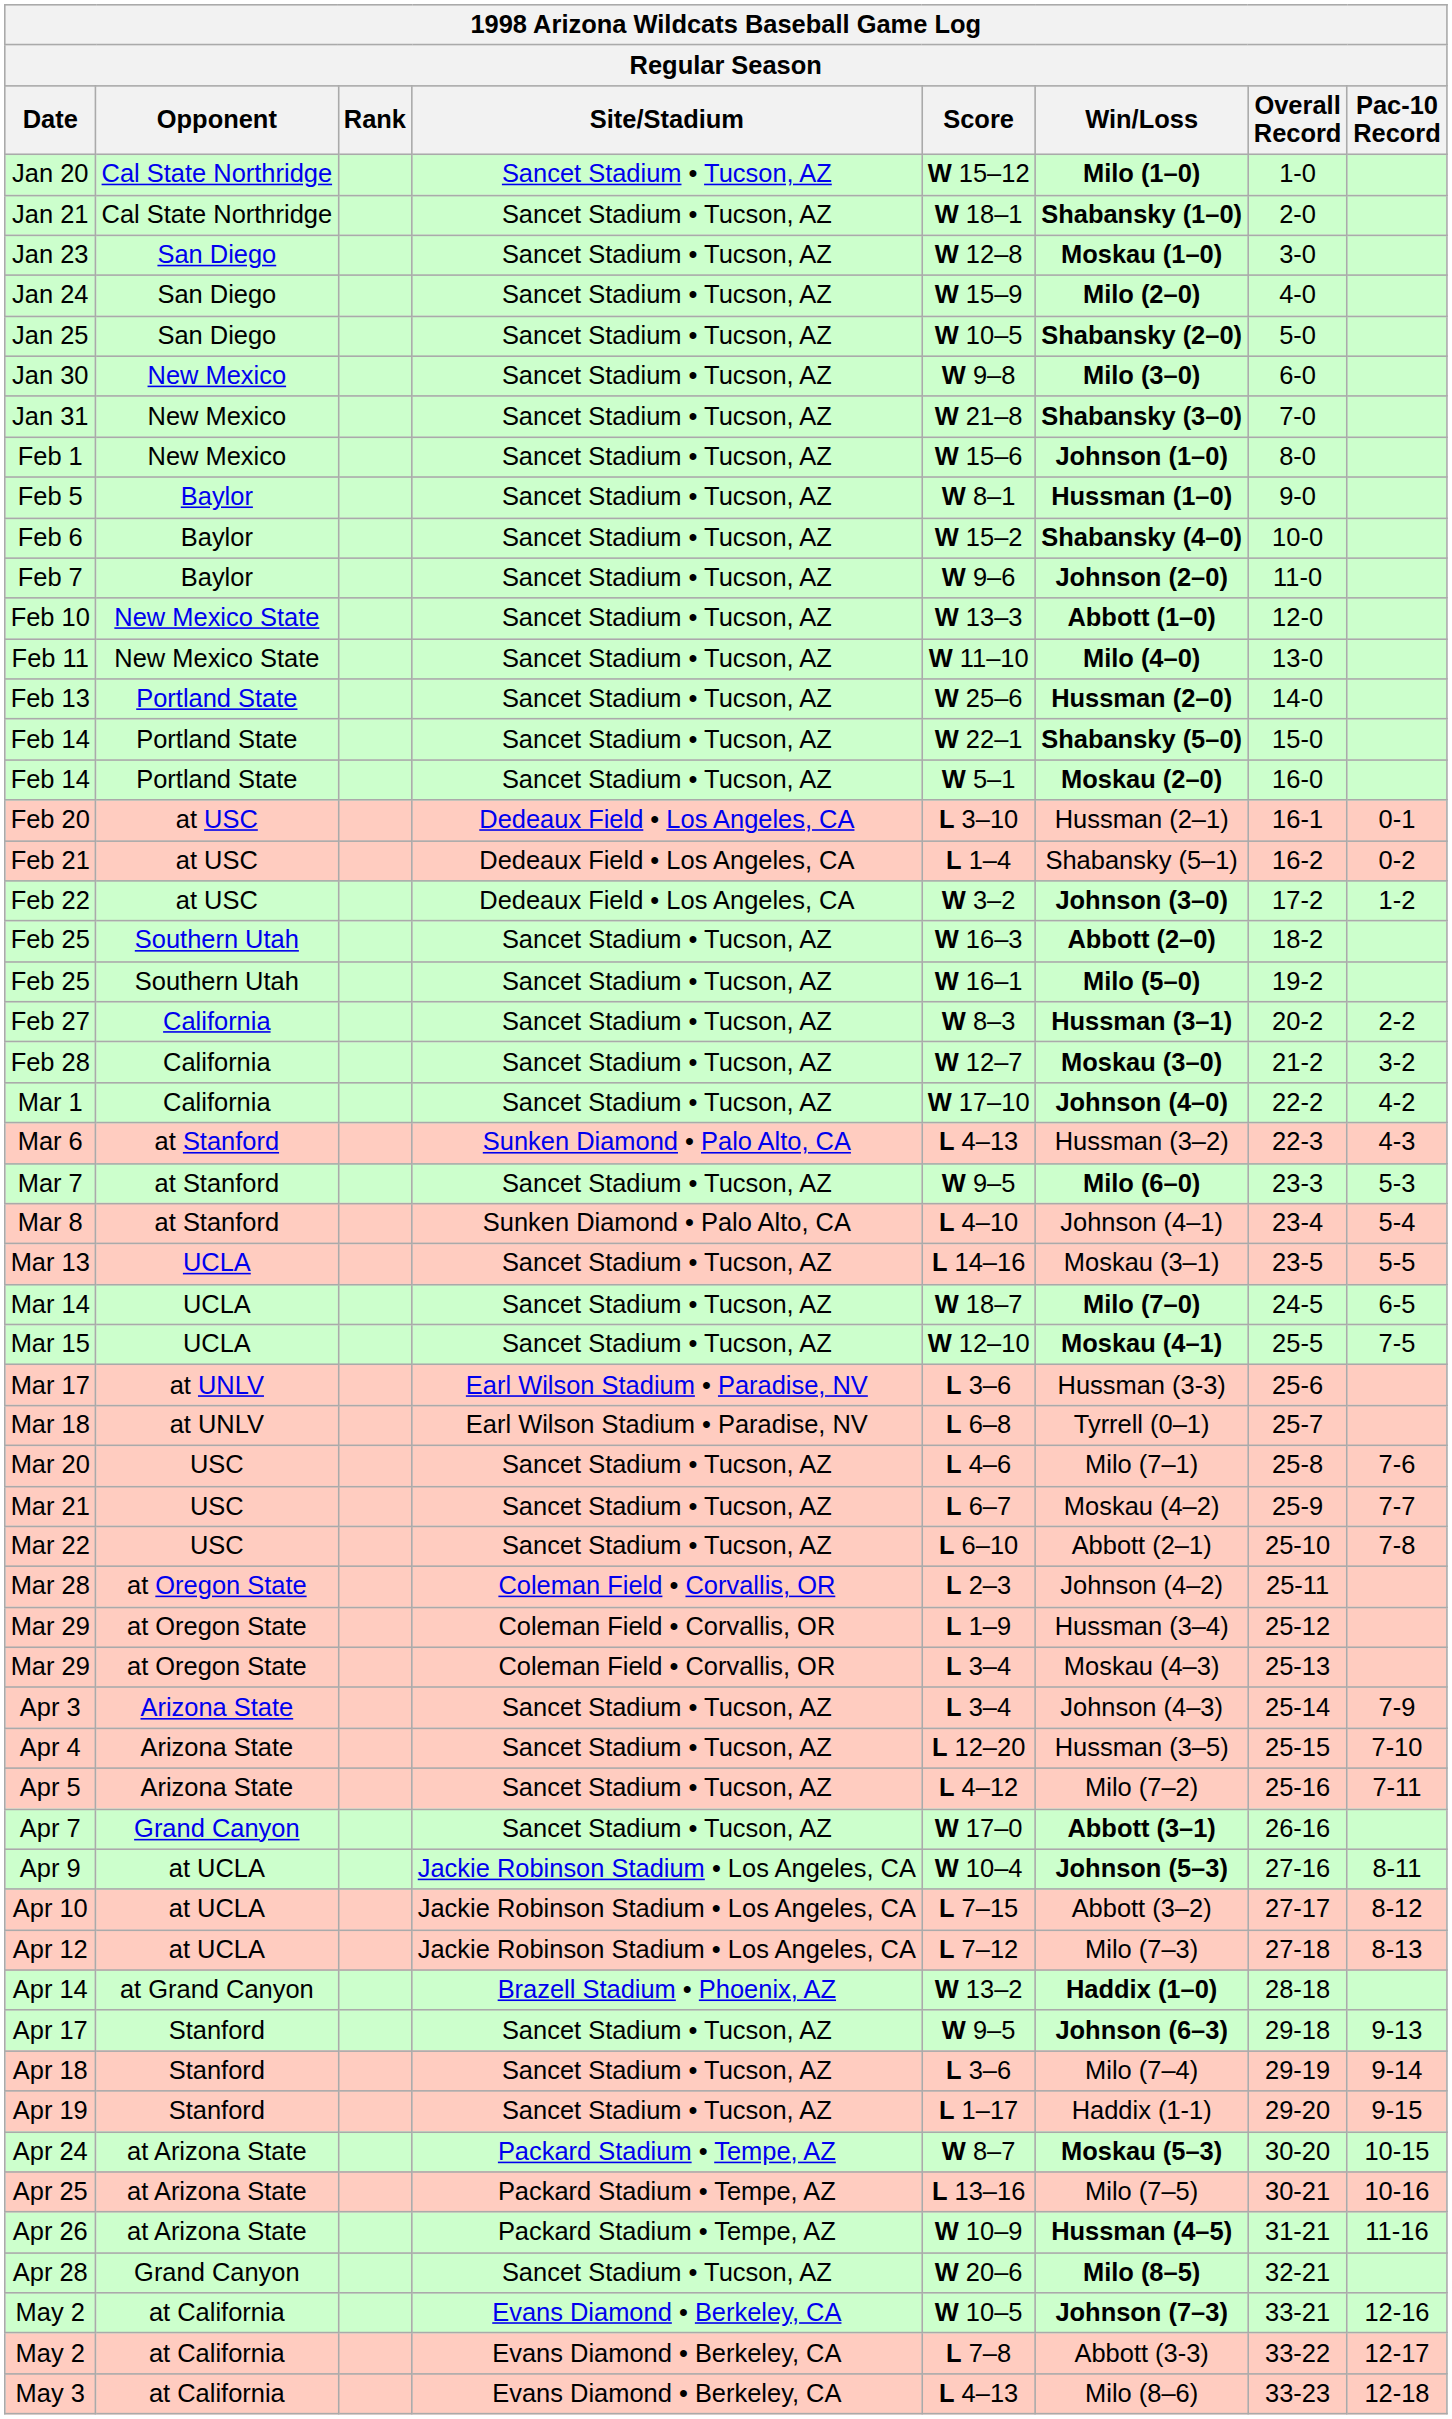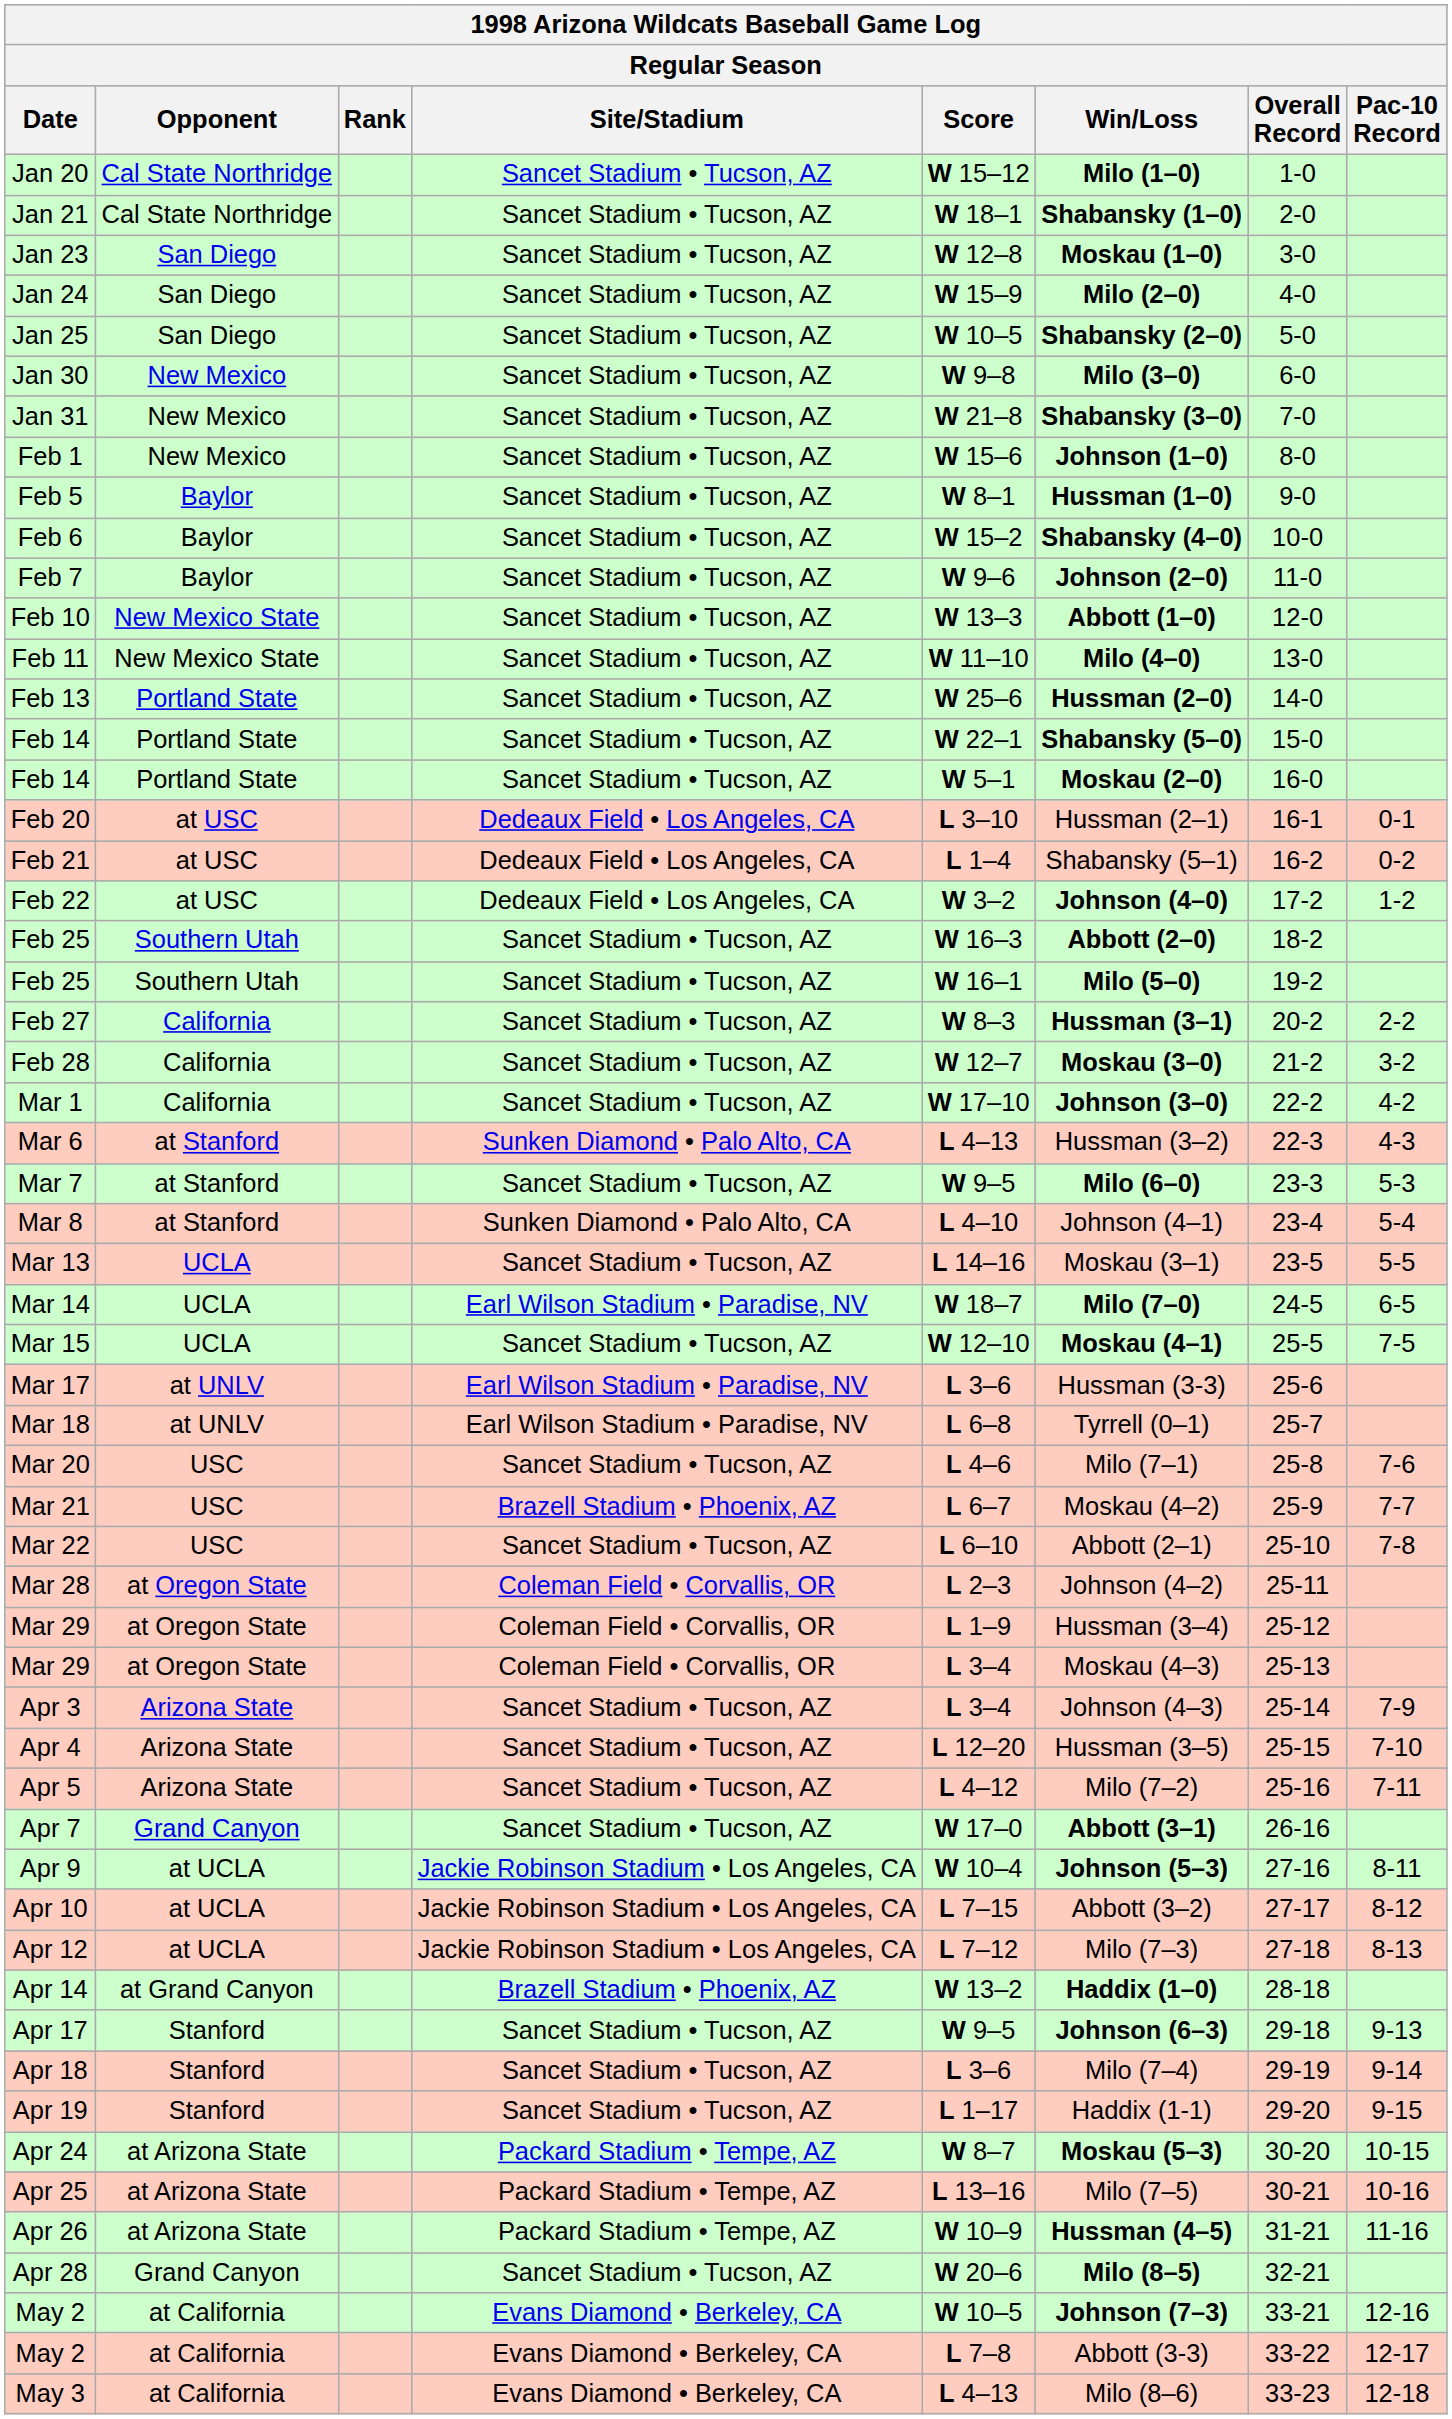(1142, 900) Johnson (3–0) -> (1142, 900) Johnson (4–0)
(1142, 1102) Johnson (4–0) -> (1142, 1102) Johnson (3–0)
(667, 1304) Sancet Stadium • Tucson, AZ -> (667, 1304) Earl Wilson Stadium • Paradise, NV
(667, 1505) Sancet Stadium • Tucson, AZ -> (667, 1505) Brazell Stadium • Phoenix, AZ
